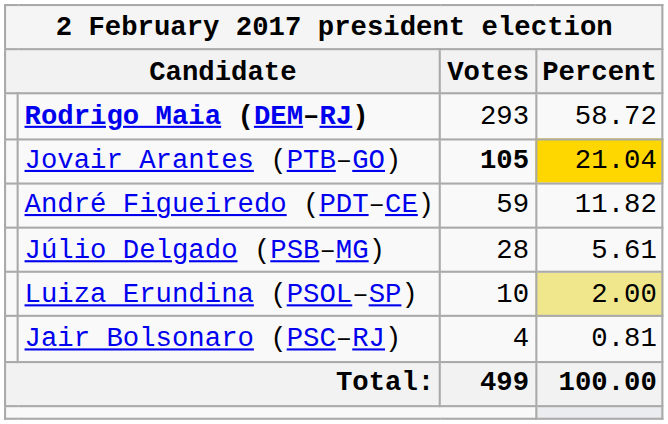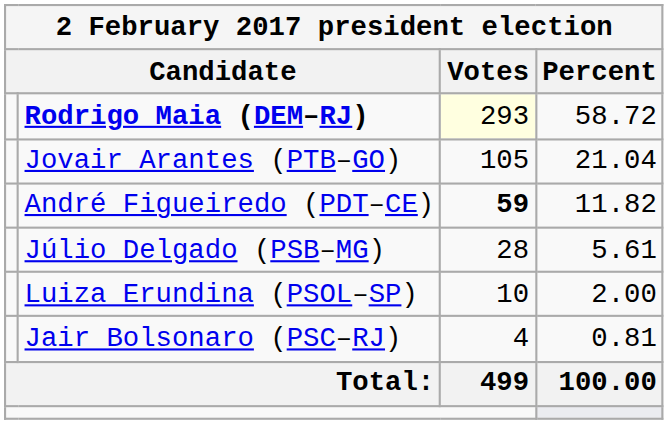(505, 116) no background -> (505, 116) lightyellow background
(505, 161) bold -> (505, 161) normal
(616, 161) gold background -> (616, 161) no background
(513, 205) normal -> (513, 205) bold
(624, 294) khaki background -> (624, 294) no background
